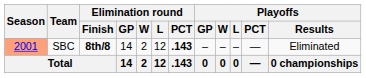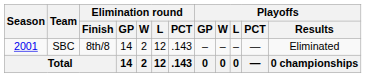(26, 47) lightsalmon background -> (26, 47) no background
(98, 47) bold -> (98, 47) normal
(182, 47) bold -> (182, 47) normal
